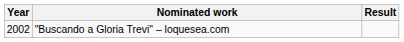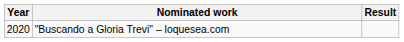(18, 29) 2002 -> (18, 29) 2020
